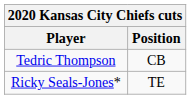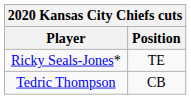rows swapped: (66, 60) <-> (66, 82)
